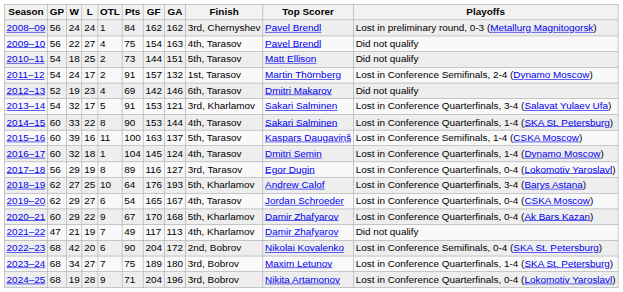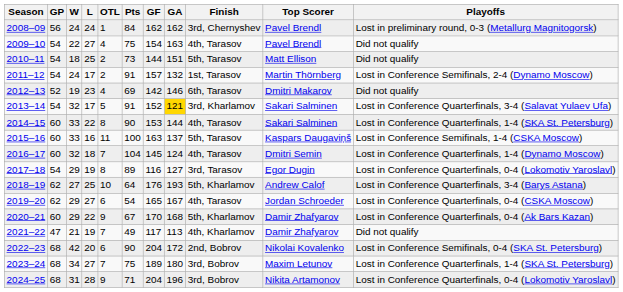(55, 43) 56 -> (55, 43) 54
(154, 106) 153 -> (154, 106) 152
(175, 106) no background -> (175, 106) gold background
(74, 138) 39 -> (74, 138) 33
(103, 153) 1 -> (103, 153) 7
(55, 169) 56 -> (55, 169) 54
(74, 279) 19 -> (74, 279) 31
